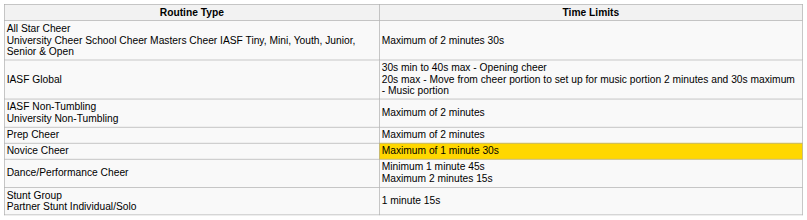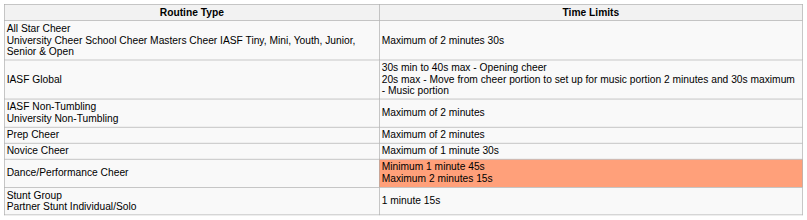(440, 151) gold background -> (440, 151) no background
(437, 173) no background -> (437, 173) lightsalmon background
